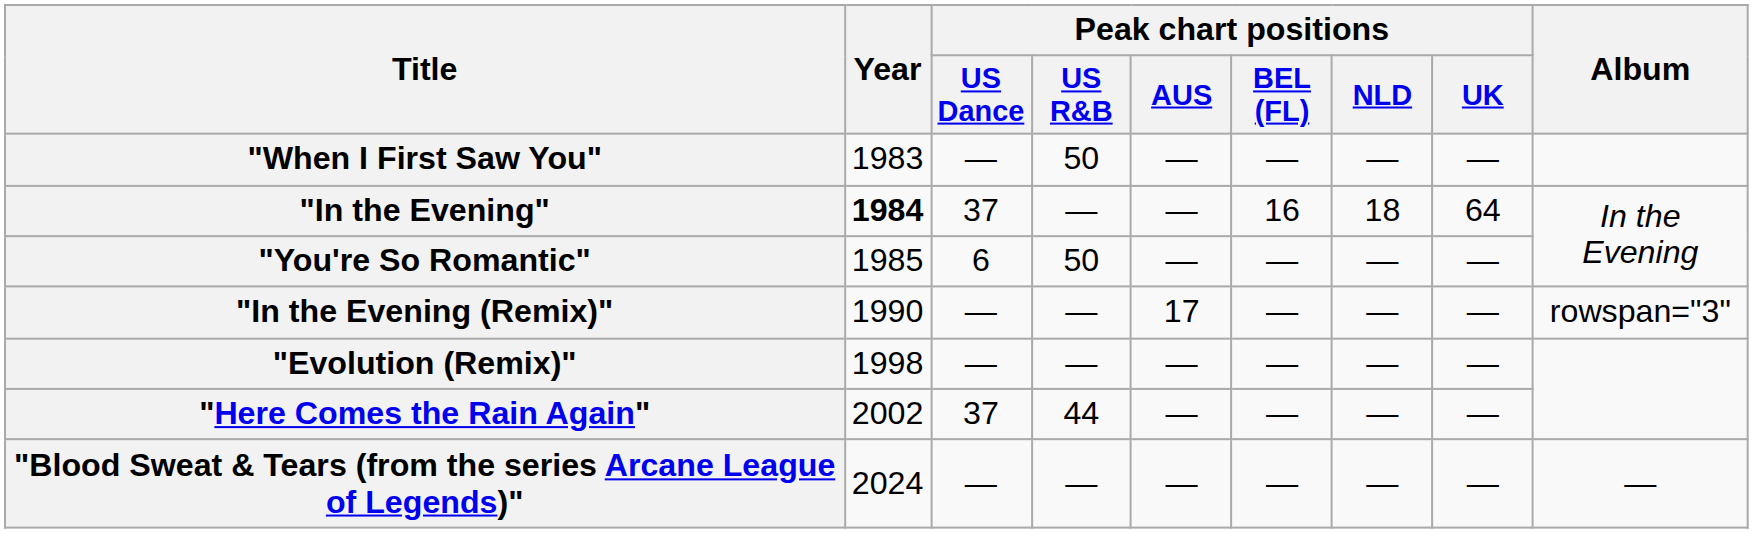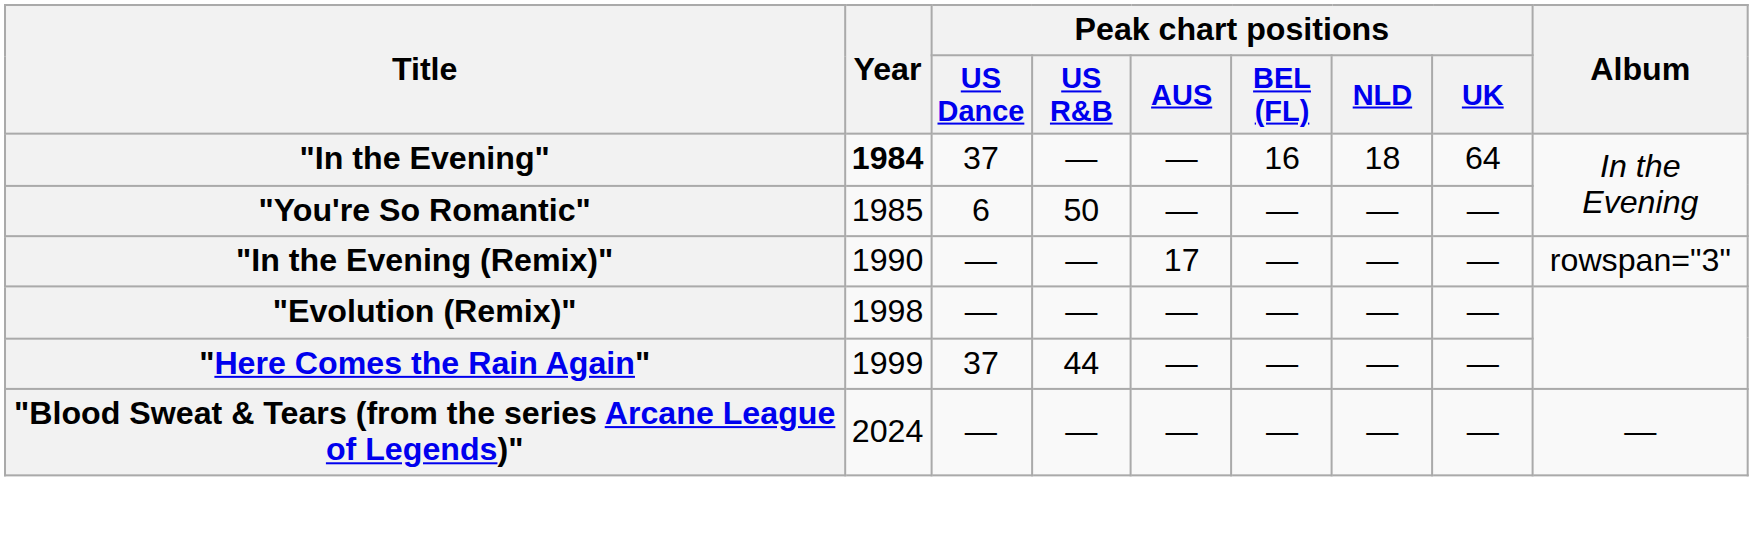- row: (425, 158)
(888, 413) 2002 -> (888, 362) 1999
